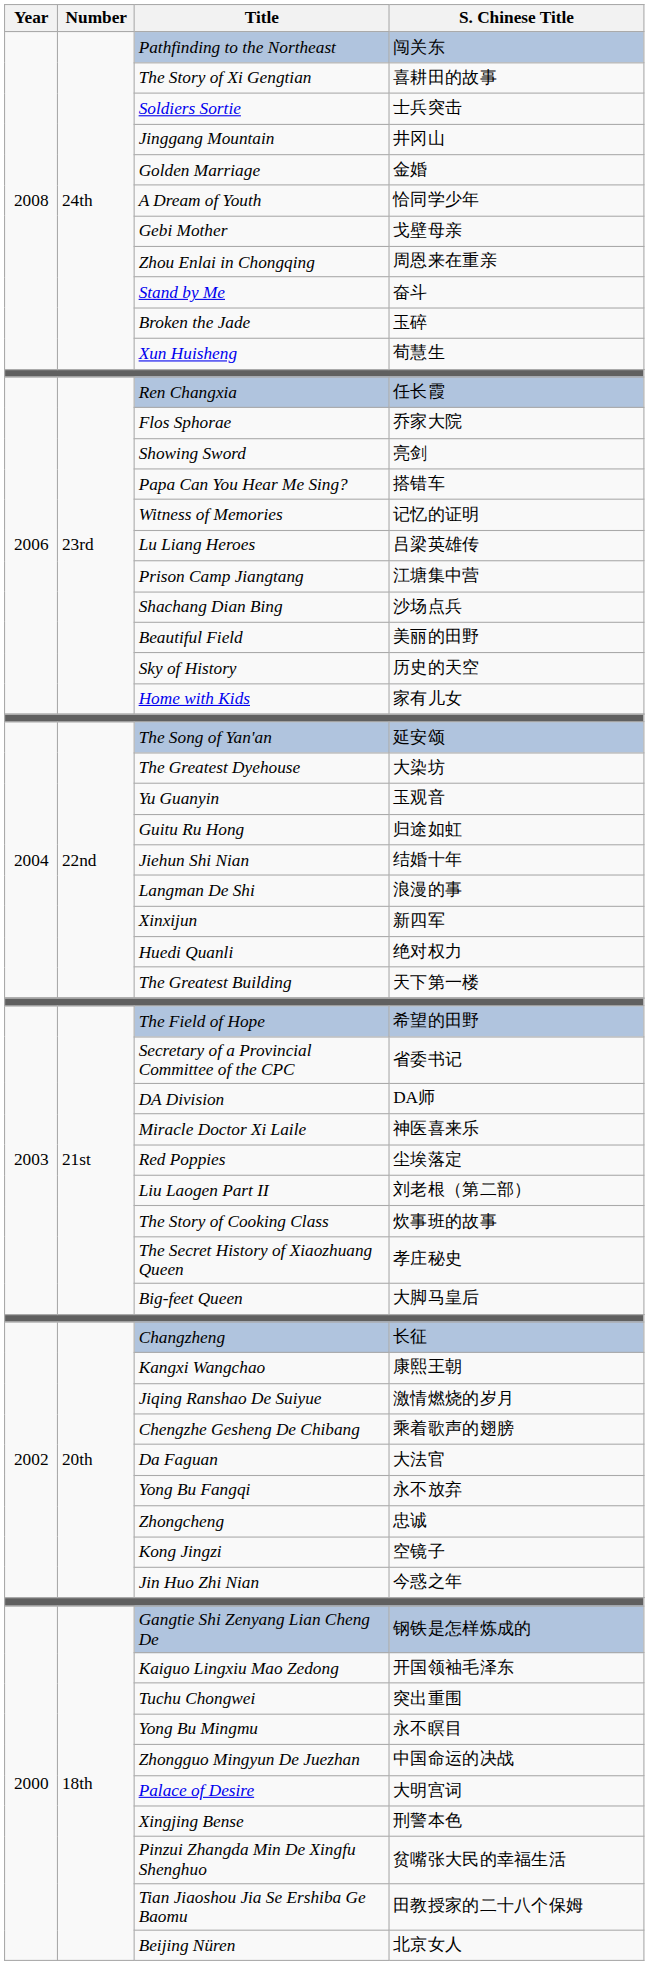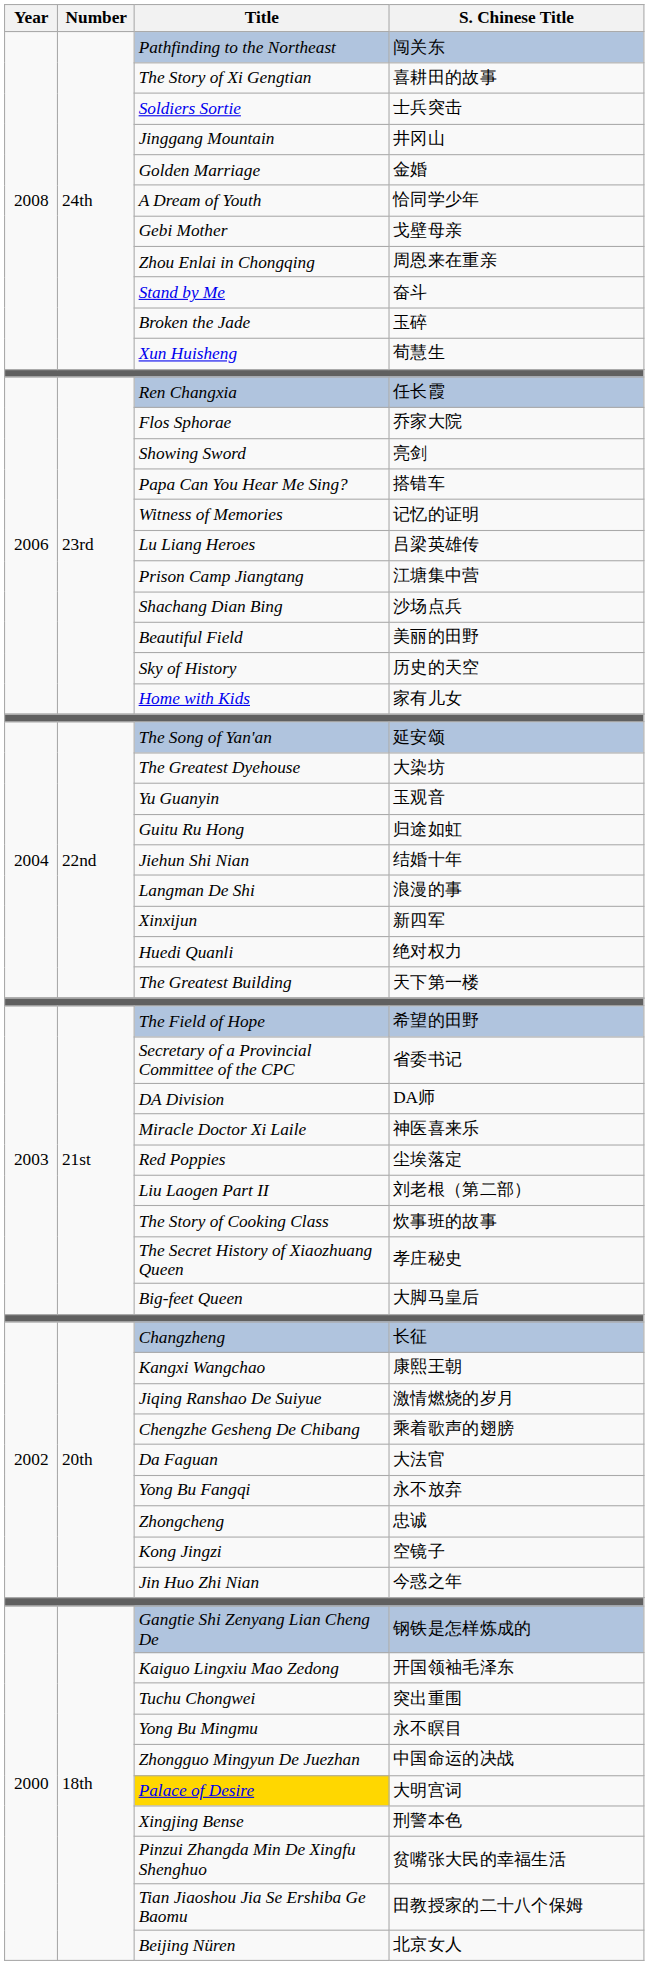(196, 1790) no background -> (196, 1790) gold background
